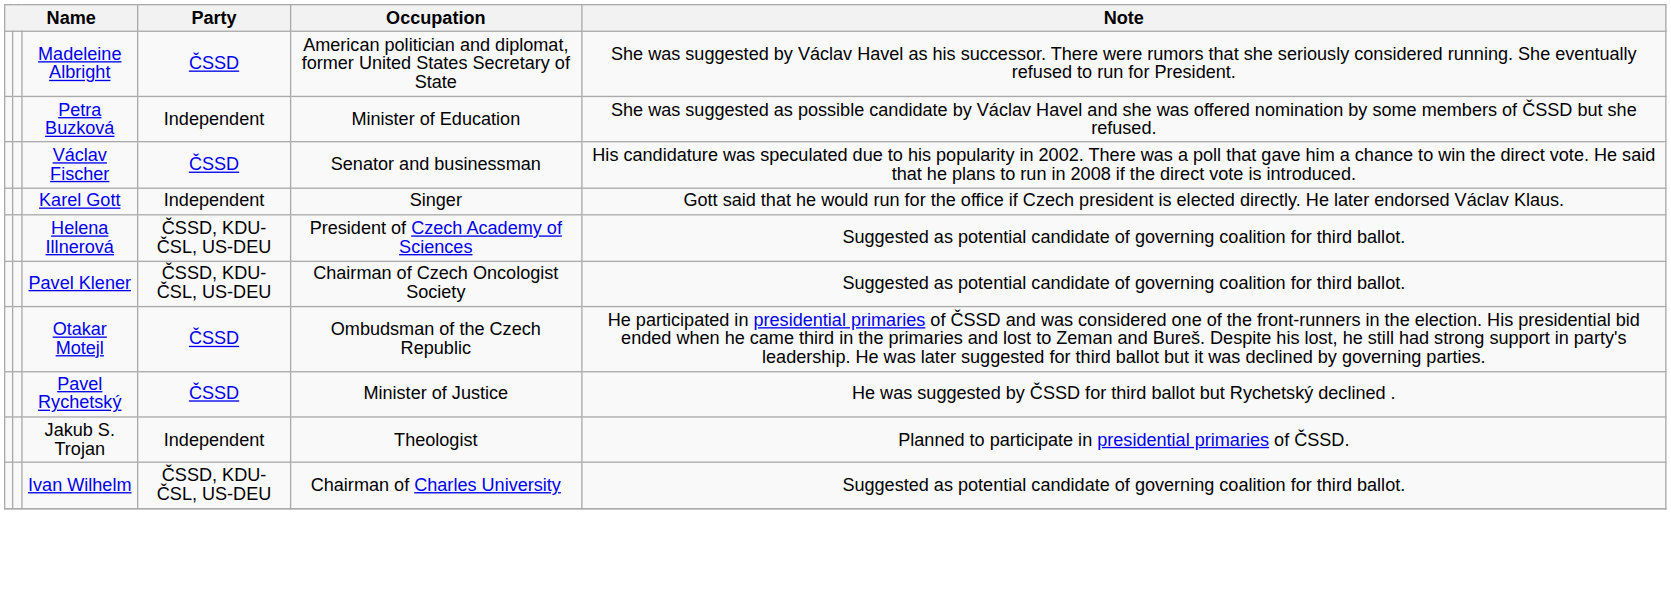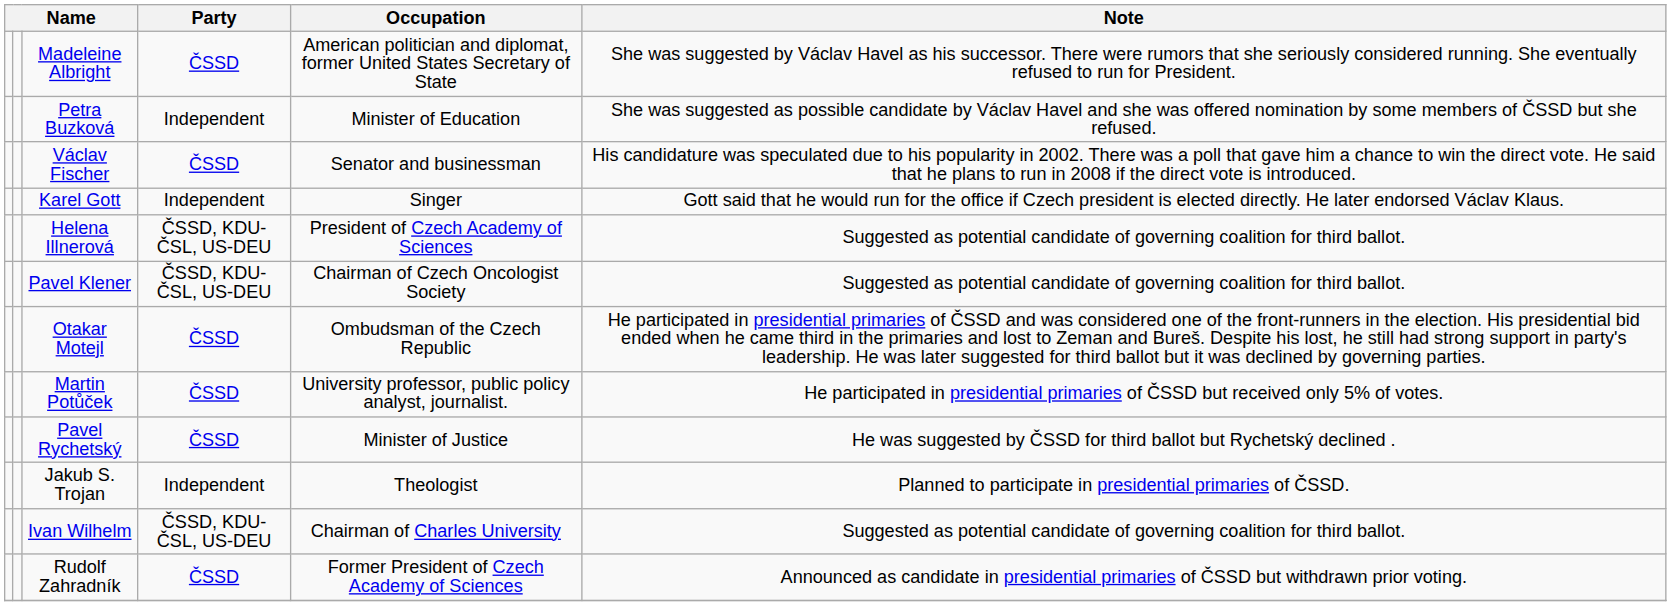+ row: (80, 393)
+ row: (80, 576)
